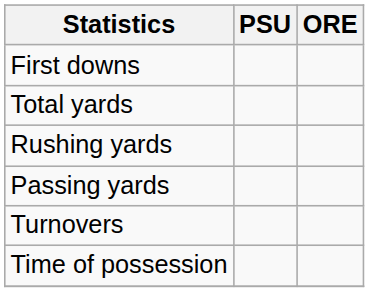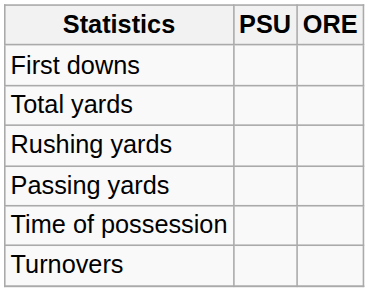rows swapped: (67, 225) <-> (119, 265)
